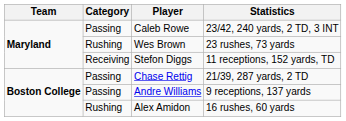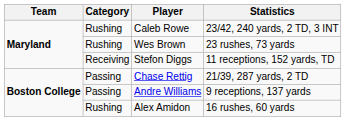(103, 28) Passing -> (104, 28) Rushing
